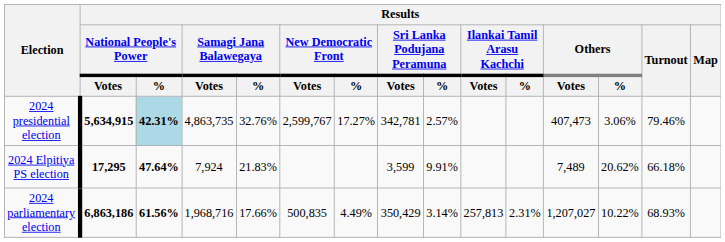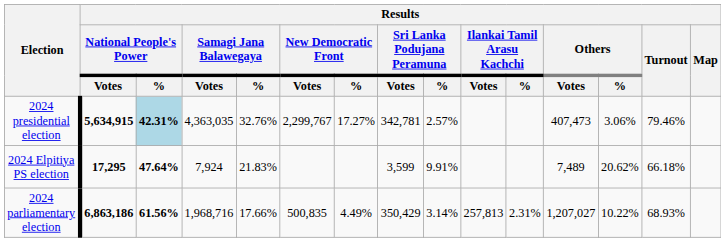(209, 121) 4,863,735 -> (209, 121) 4,363,035
(307, 121) 2,599,767 -> (307, 121) 2,299,767
